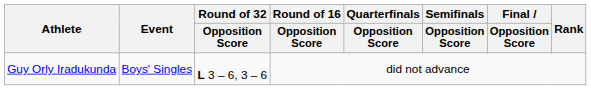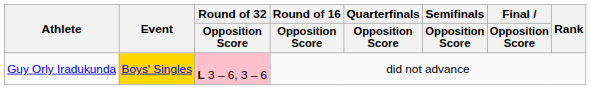(157, 69) no background -> (157, 69) gold background
(232, 76) no background -> (232, 76) pink background
